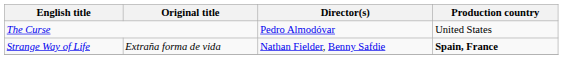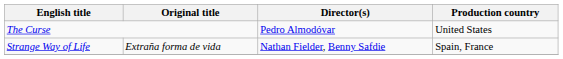(467, 46) bold -> (464, 46) normal
